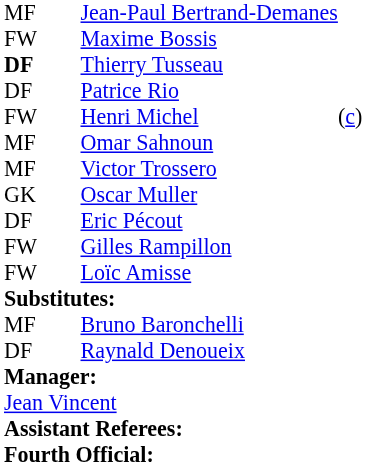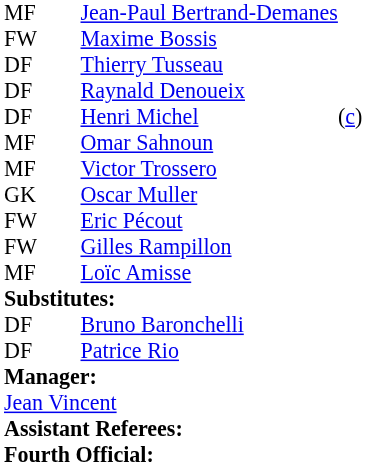(19, 64) bold -> (18, 64) normal
rows swapped: (130, 90) <-> (163, 350)
(21, 116) FW -> (18, 116) DF
(18, 220) DF -> (21, 220) FW
(21, 272) FW -> (20, 272) MF
(20, 324) MF -> (18, 324) DF
